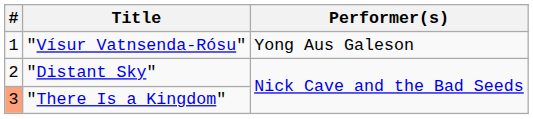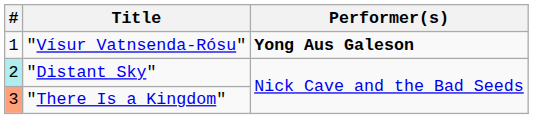(334, 45) normal -> (334, 45) bold
(14, 72) no background -> (14, 72) paleturquoise background
